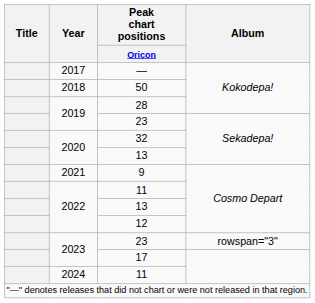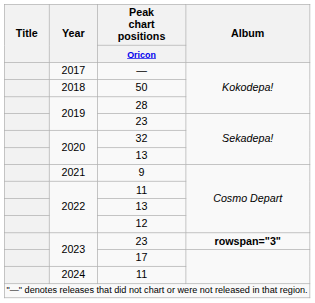(248, 241) normal -> (248, 241) bold
